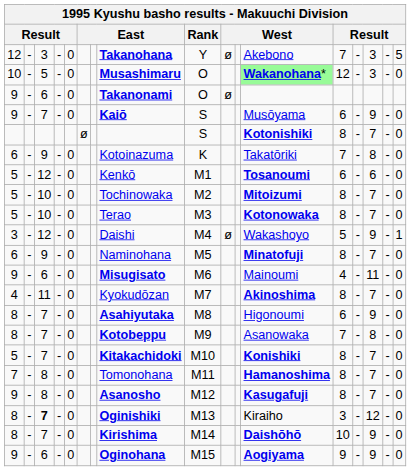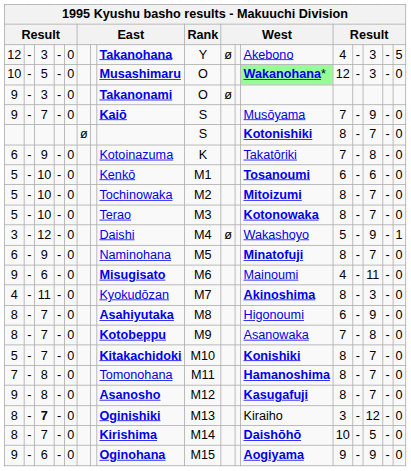(343, 54) 7 -> (343, 54) 4
(44, 94) 6 -> (44, 94) 3
(343, 114) 6 -> (343, 114) 7
(44, 174) 12 -> (44, 174) 10
(373, 295) 7 -> (373, 295) 3
(373, 435) 9 -> (373, 435) 5
